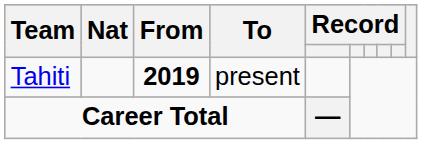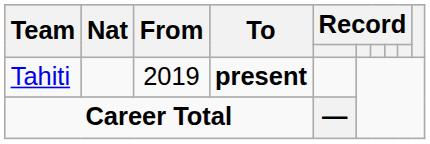(171, 76) bold -> (171, 76) normal
(257, 76) normal -> (261, 76) bold
